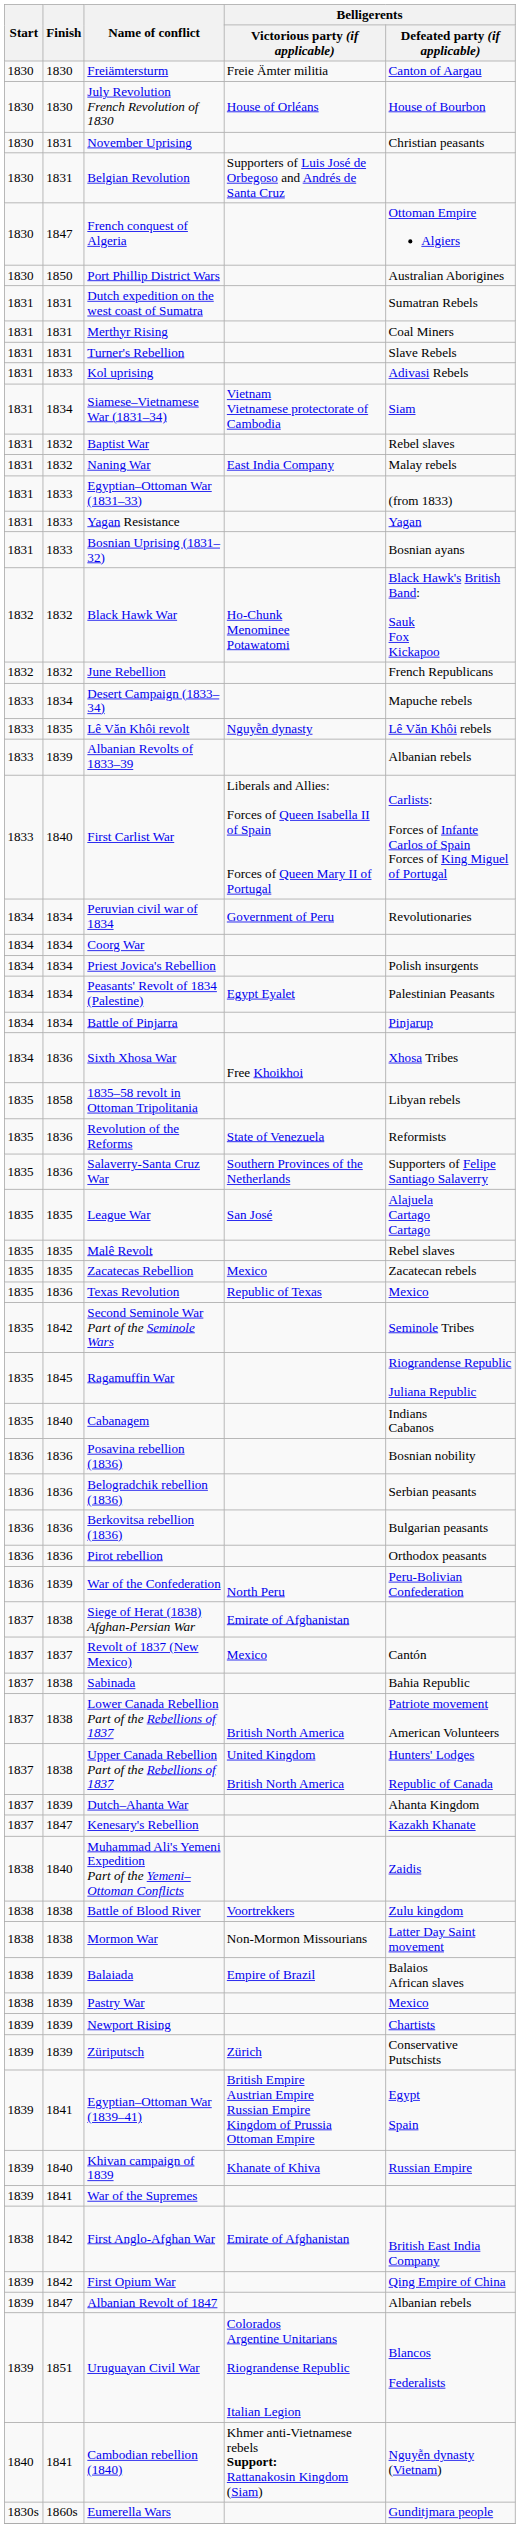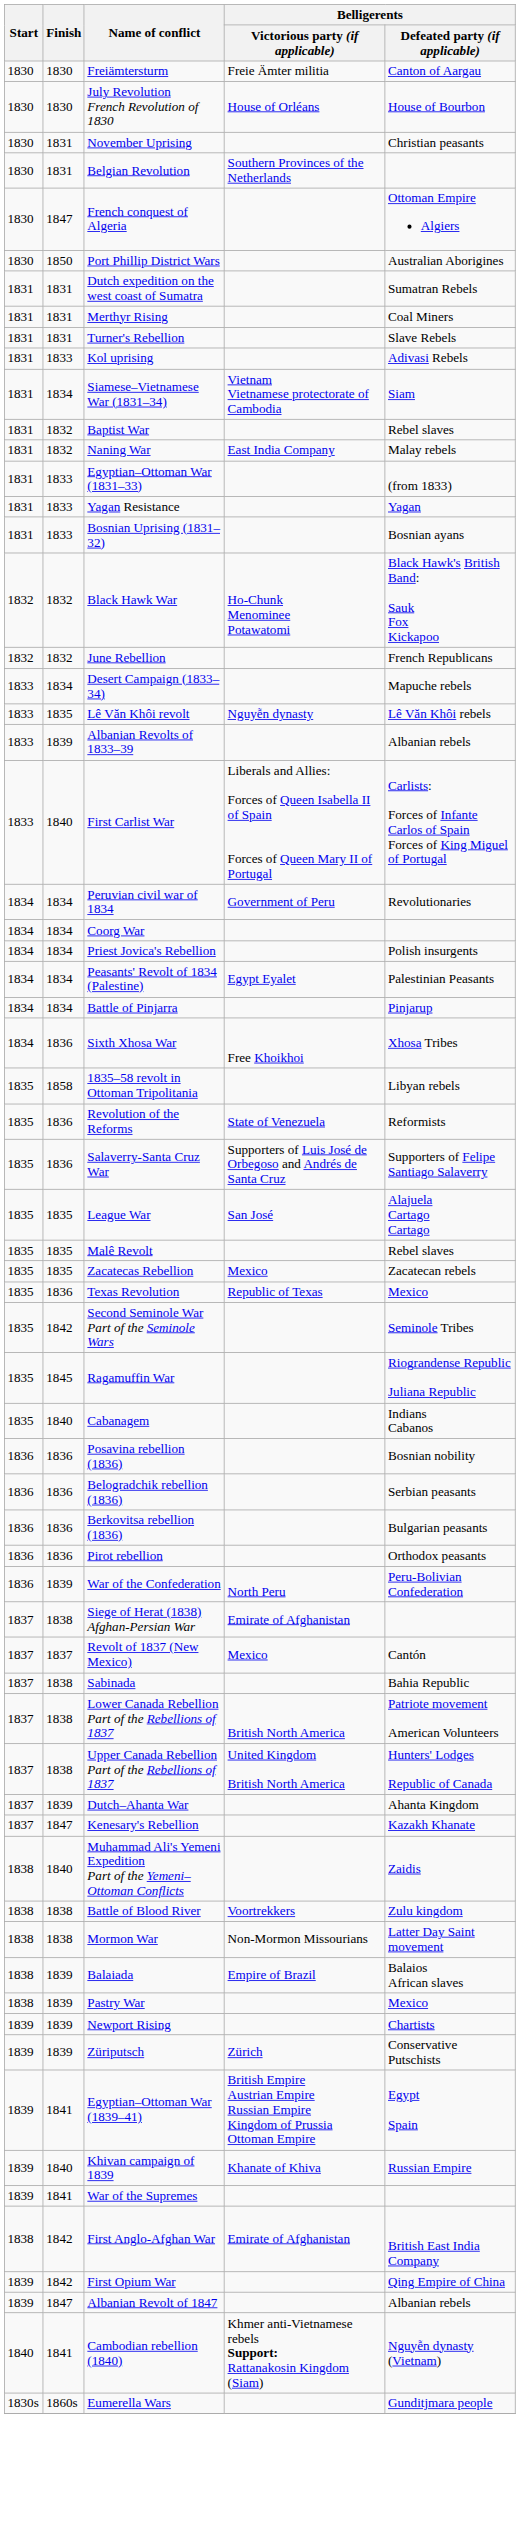(296, 177) Supporters of Luis José de Orbegoso and Andrés de Santa Cruz -> (296, 170) Southern Provinces of the Netherlands
(295, 1171) Southern Provinces of the Netherlands -> (297, 1164) Supporters of Luis José de Orbegoso and Andrés de Santa Cruz
- row: (144, 2367)
